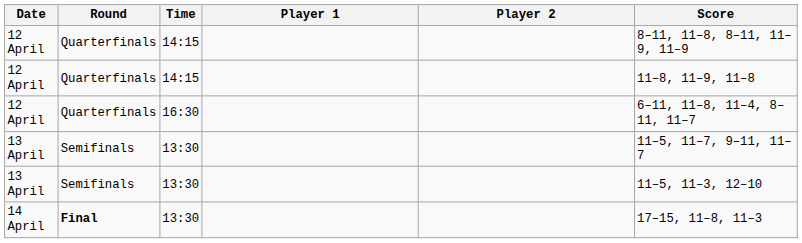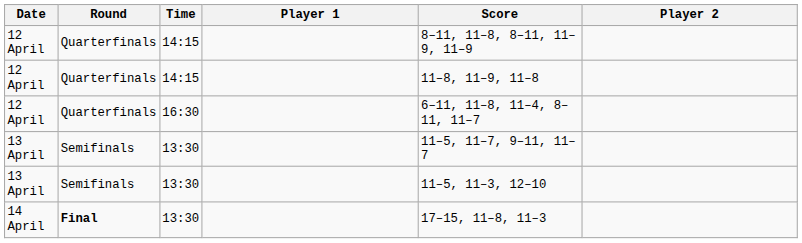columns swapped: (526, 15) <-> (716, 15)
